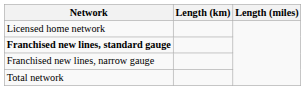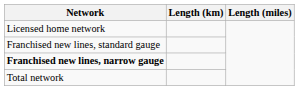(89, 45) bold -> (83, 45) normal
(80, 61) normal -> (85, 61) bold
